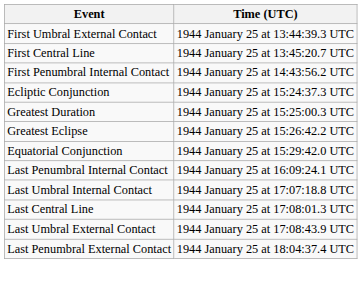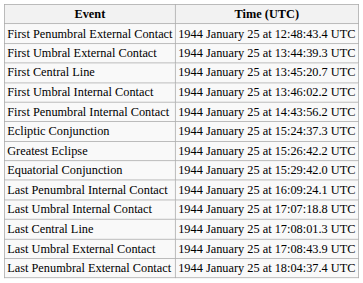+ row: (90, 33)
+ row: (80, 92)
- row: (51, 111)
